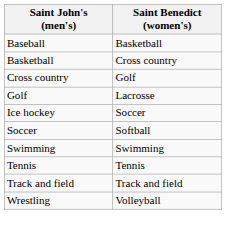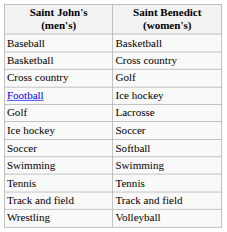+ row: (25, 95)
